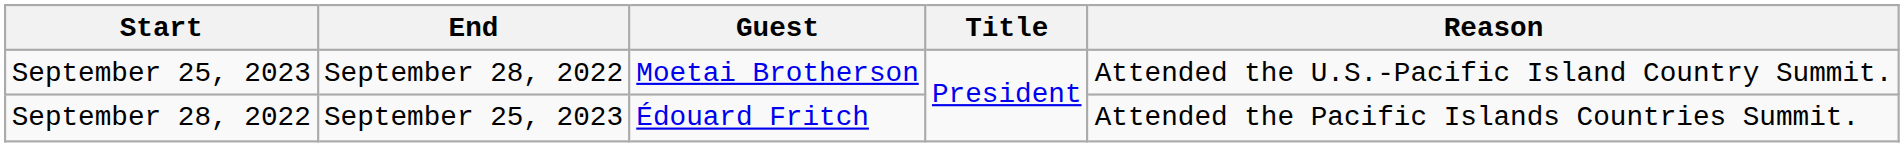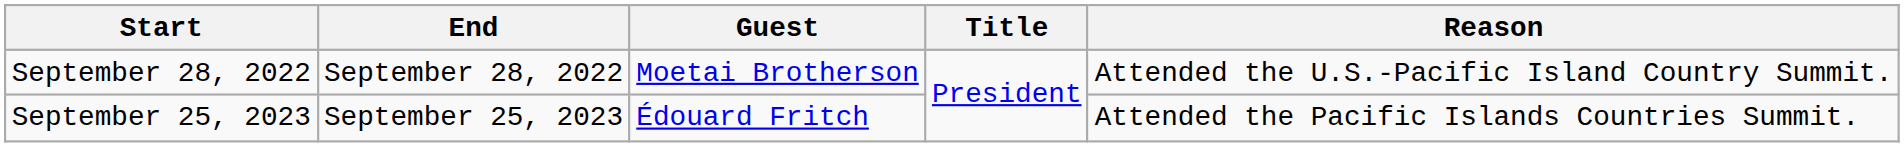(161, 73) September 25, 2023 -> (161, 73) September 28, 2022
(161, 118) September 28, 2022 -> (161, 118) September 25, 2023
